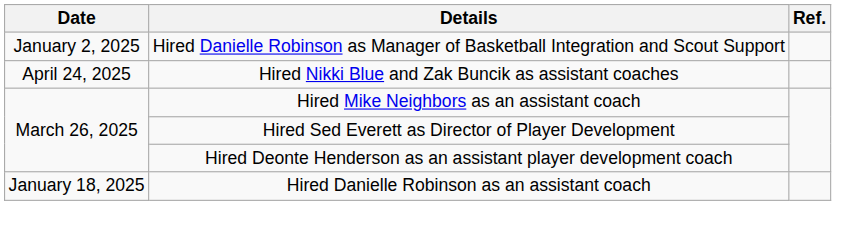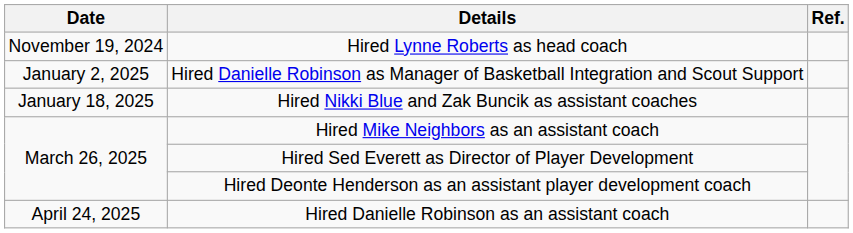+ row: (487, 46)
(77, 74) April 24, 2025 -> (86, 102) January 18, 2025
(77, 185) January 18, 2025 -> (86, 213) April 24, 2025
